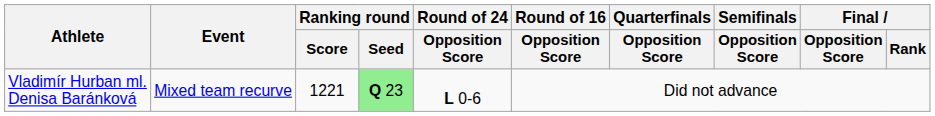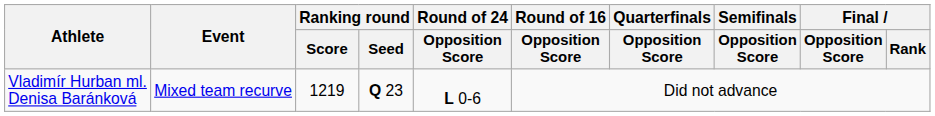(327, 91) 1221 -> (327, 91) 1219
(386, 91) lightgreen background -> (386, 91) no background
